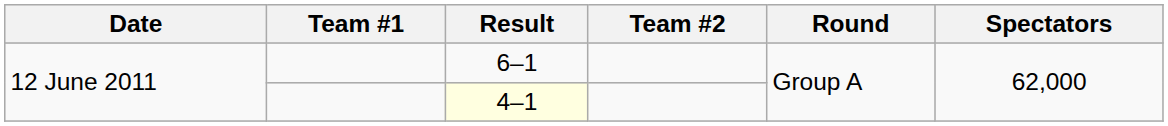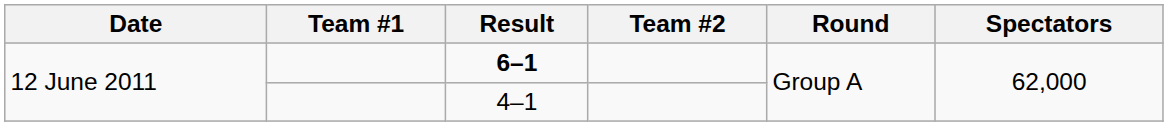(517, 62) normal -> (517, 62) bold
(517, 101) lightyellow background -> (517, 101) no background
